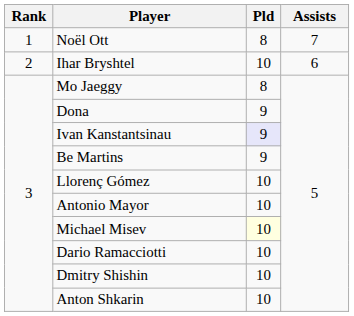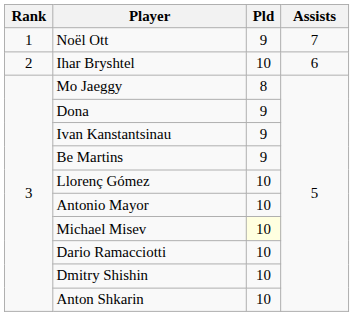(263, 39) 8 -> (263, 39) 9
(263, 134) lavender background -> (263, 134) no background
